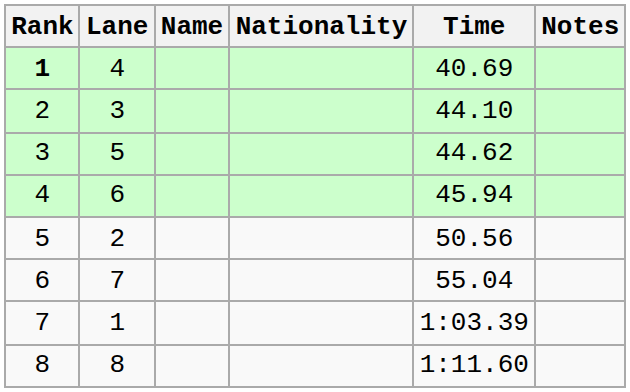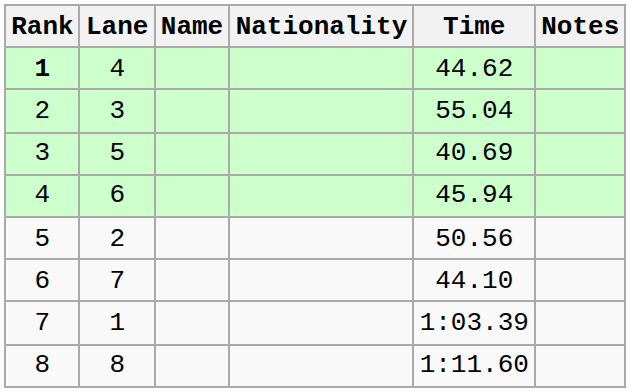(474, 69) 40.69 -> (474, 69) 44.62
(474, 111) 44.10 -> (474, 111) 55.04
(474, 153) 44.62 -> (474, 153) 40.69
(474, 280) 55.04 -> (474, 280) 44.10
